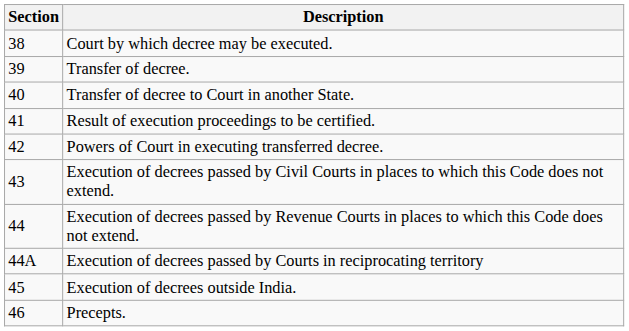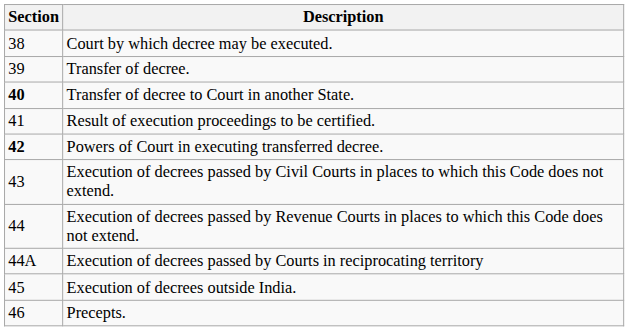(16, 95) normal -> (16, 95) bold
(16, 146) normal -> (16, 146) bold
